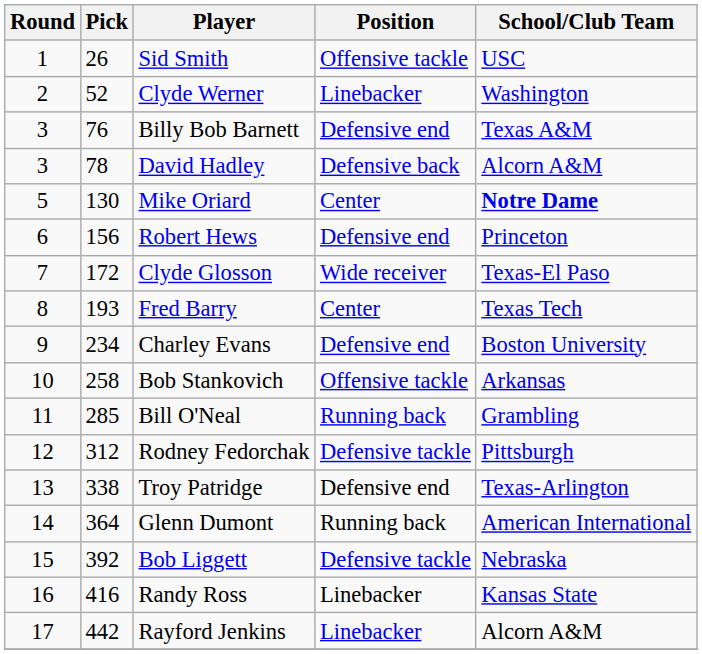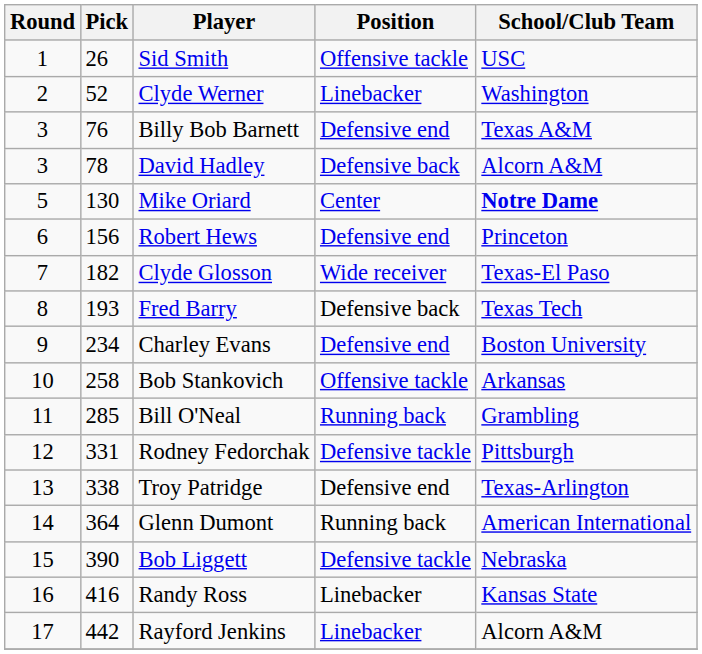(102, 272) 172 -> (102, 272) 182
(350, 308) Center -> (390, 308) Defensive back
(102, 451) 312 -> (102, 451) 331
(102, 559) 392 -> (102, 559) 390
